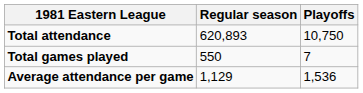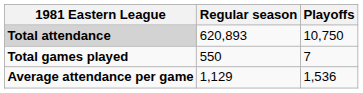(59, 35) no background -> (59, 35) lightgrey background
